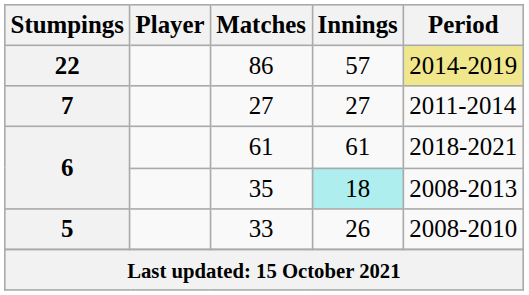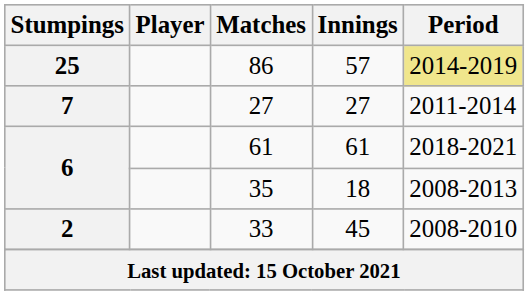(67, 65) 22 -> (67, 65) 25
(358, 188) paleturquoise background -> (358, 188) no background
(67, 228) 5 -> (67, 228) 2
(358, 228) 26 -> (358, 228) 45
